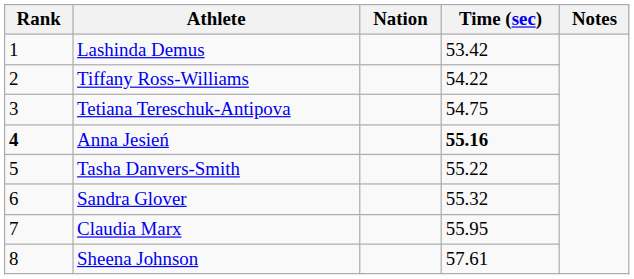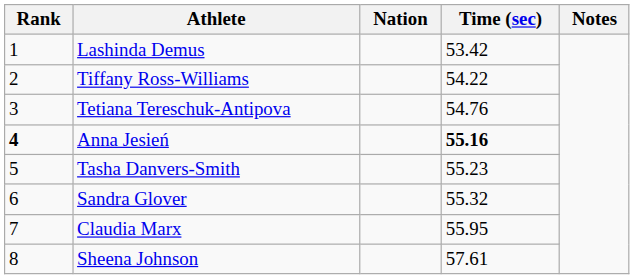(467, 109) 54.75 -> (467, 109) 54.76
(467, 169) 55.22 -> (467, 169) 55.23
